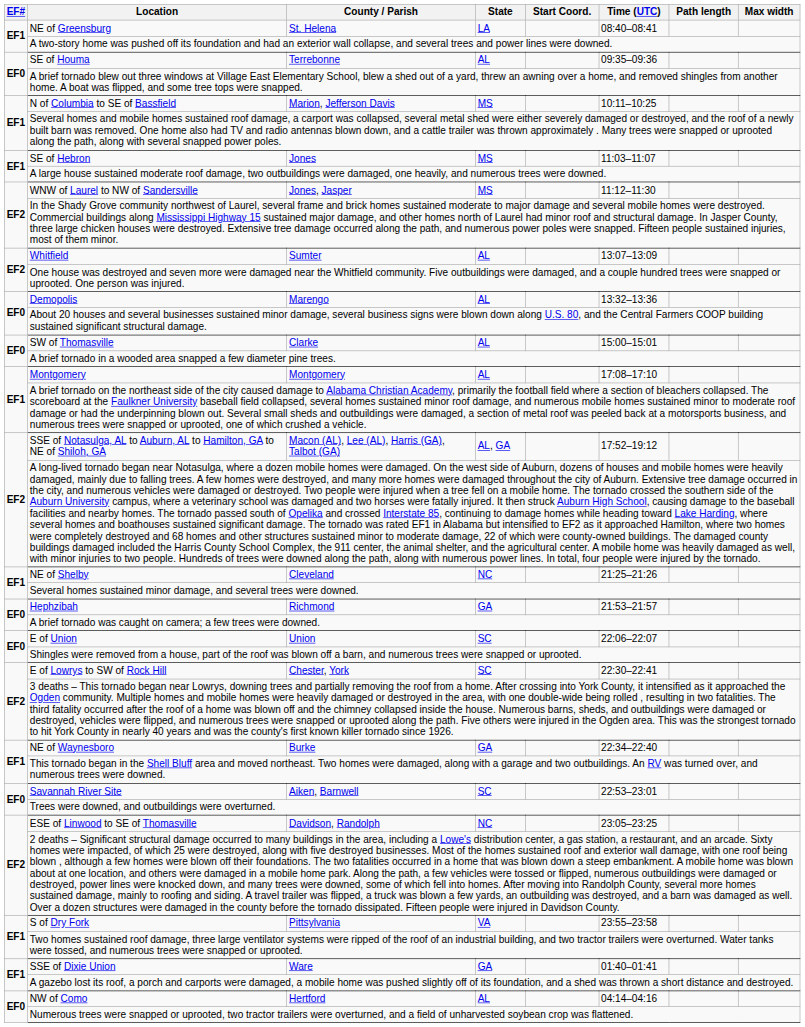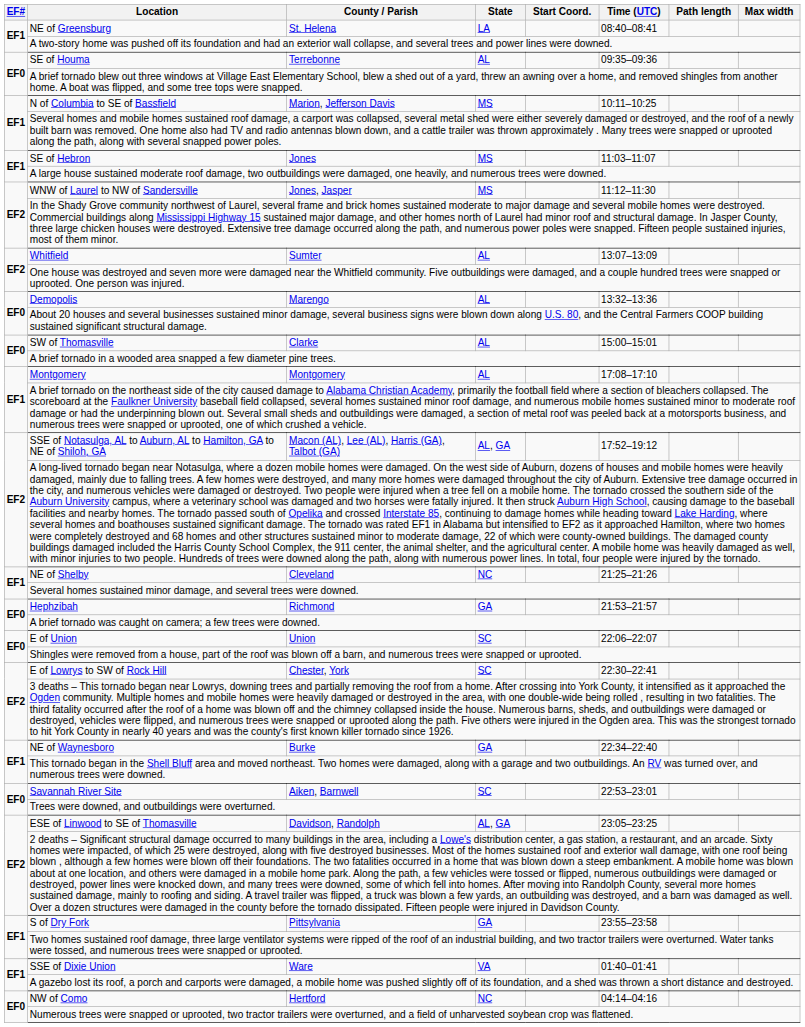(485, 823) NC -> (494, 823) AL, GA
(484, 923) VA -> (485, 923) GA
(485, 966) GA -> (484, 966) VA
(484, 998) AL -> (485, 998) NC
